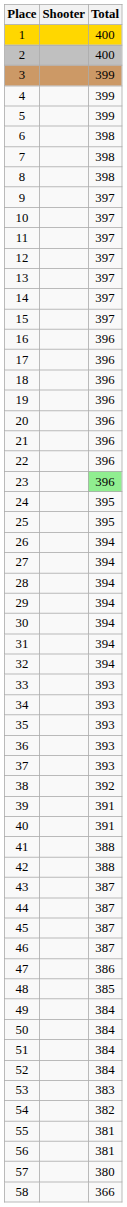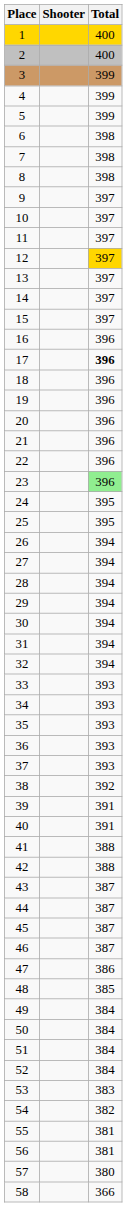(105, 258) no background -> (105, 258) gold background
(105, 359) normal -> (105, 359) bold
